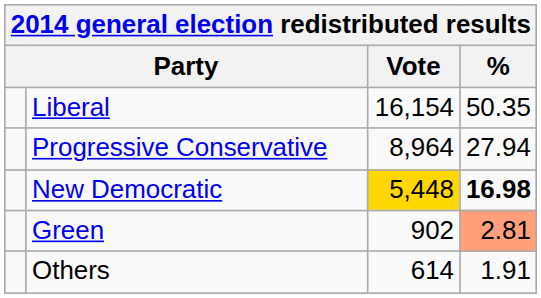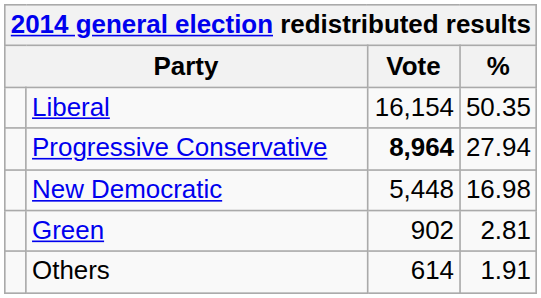(422, 148) normal -> (422, 148) bold
(422, 189) gold background -> (422, 189) no background
(498, 189) bold -> (498, 189) normal
(506, 230) lightsalmon background -> (506, 230) no background
